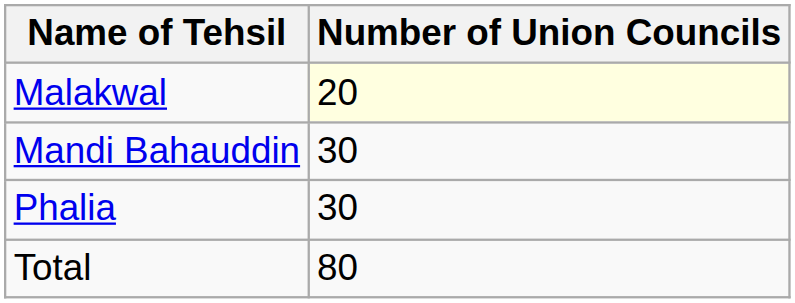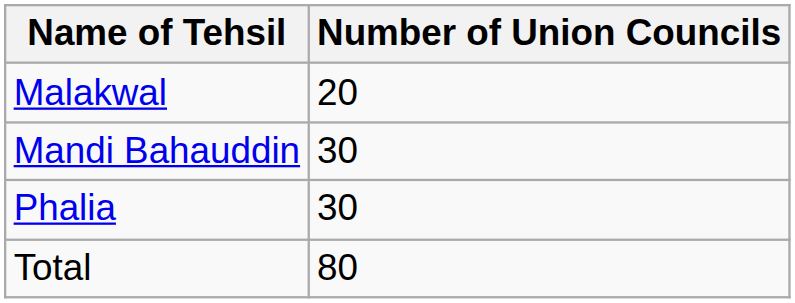(338, 92) lightyellow background -> (338, 92) no background
